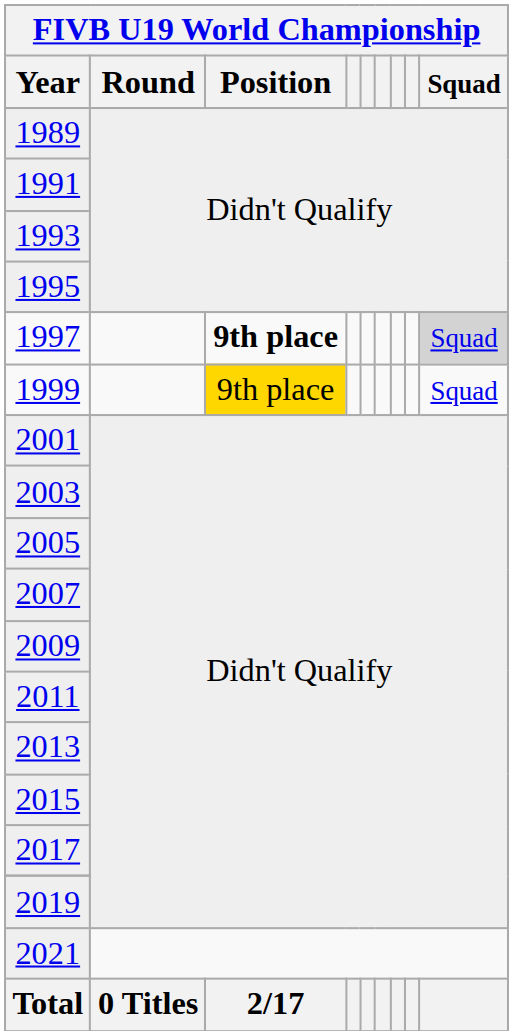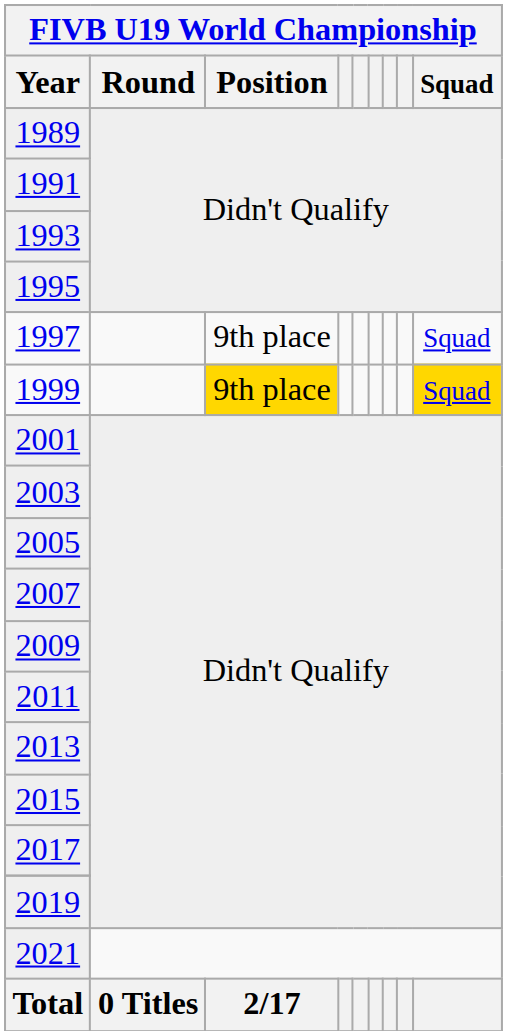(276, 337) bold -> (272, 337) normal
(464, 339) lightgrey background -> (457, 339) no background
(464, 390) no background -> (457, 390) gold background
